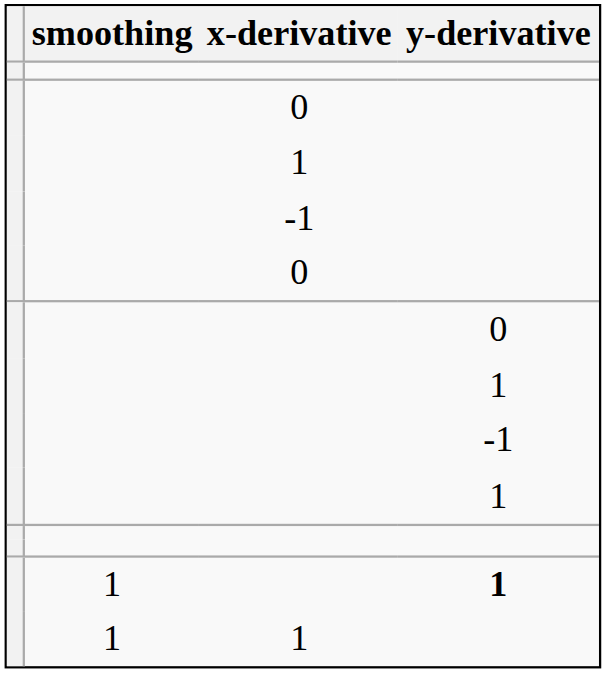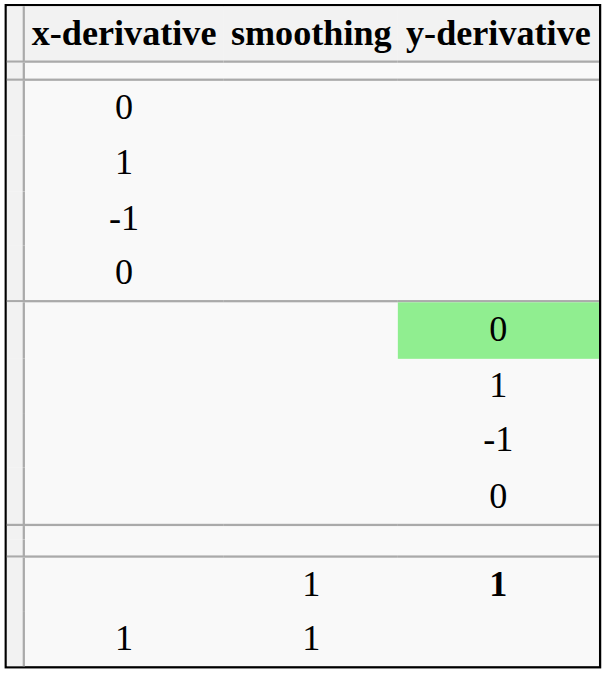columns swapped: (112, 33) <-> (299, 33)
(498, 329) no background -> (498, 329) lightgreen background
(498, 495) 1 -> (498, 495) 0
